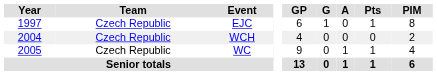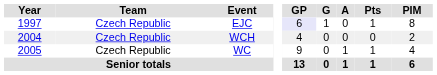(299, 24) no background -> (299, 24) lavender background
